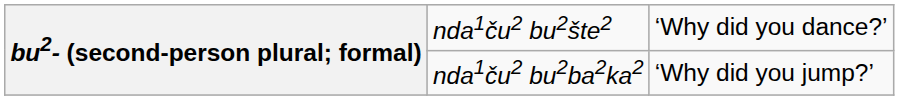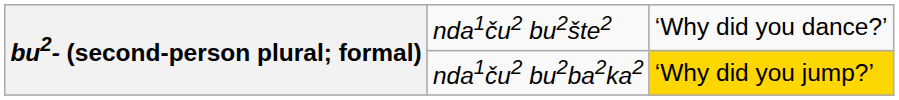(764, 72) no background -> (764, 72) gold background
